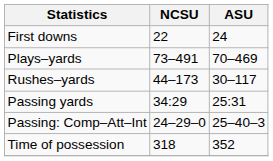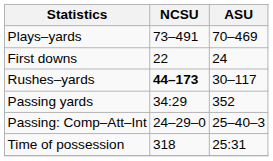rows swapped: (42, 36) <-> (45, 58)
(176, 79) normal -> (176, 79) bold
(229, 101) 25:31 -> (223, 101) 352
(223, 144) 352 -> (229, 144) 25:31
